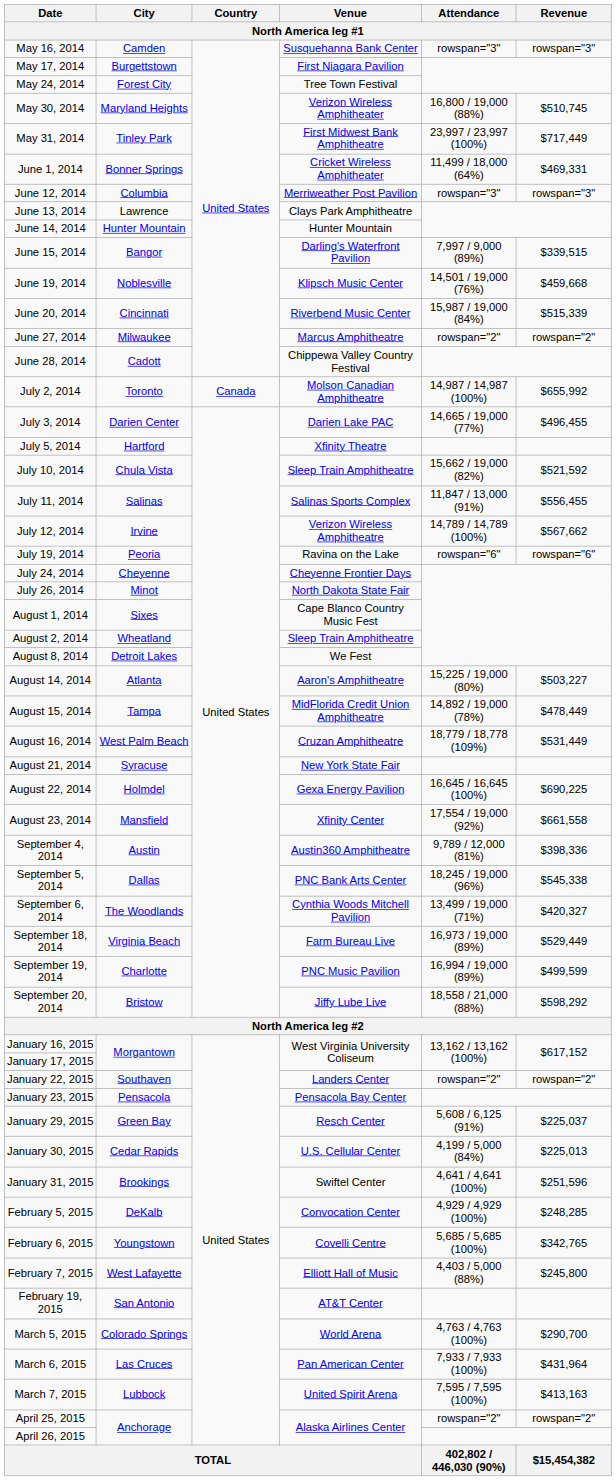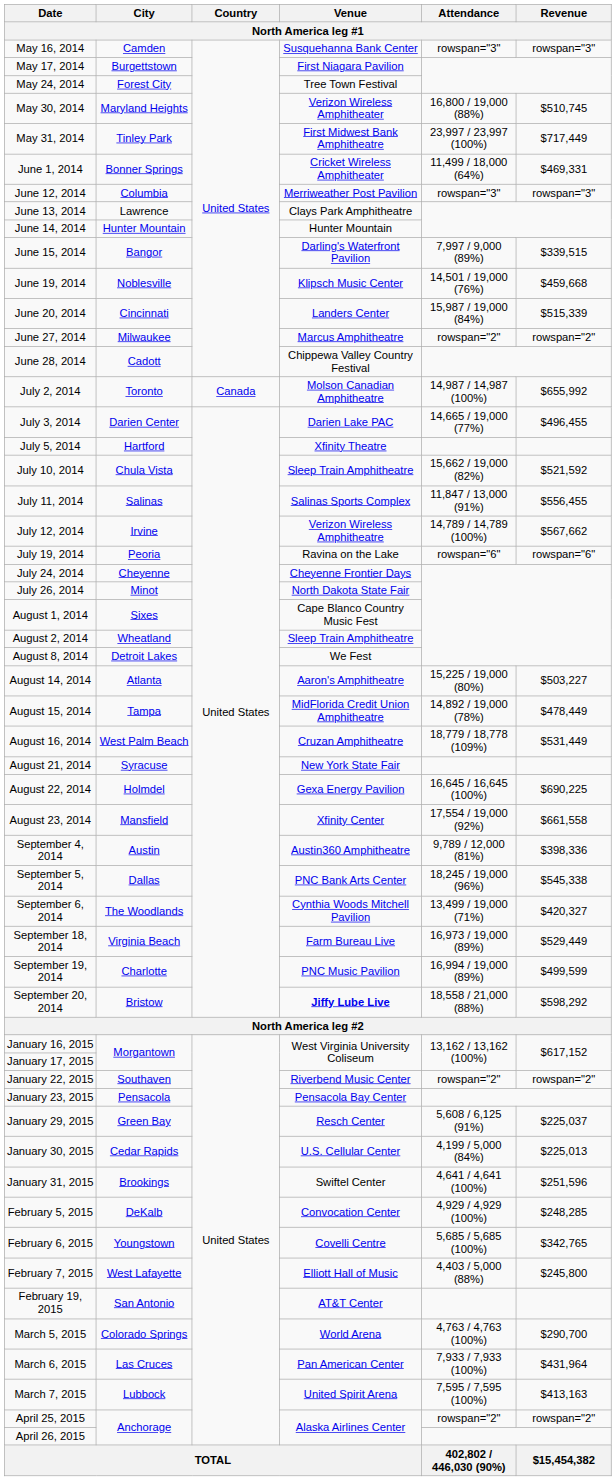(351, 313) Riverbend Music Center -> (351, 313) Landers Center
(351, 1002) normal -> (351, 1002) bold
(351, 1079) Landers Center -> (351, 1079) Riverbend Music Center
